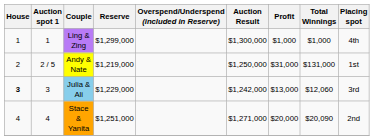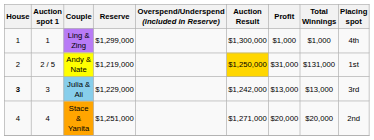(247, 65) no background -> (247, 65) gold background
(319, 89) $12,060 -> (319, 89) $13,000
(319, 118) $20,090 -> (319, 118) $20,000
